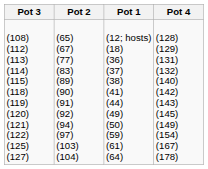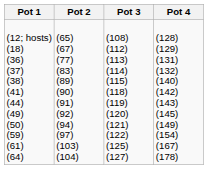columns swapped: (129, 12) <-> (29, 12)
